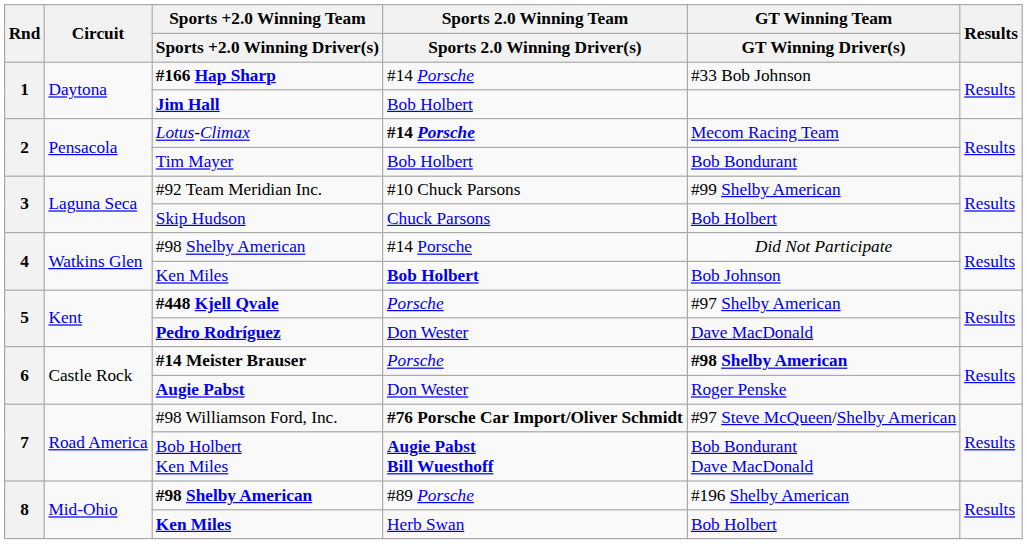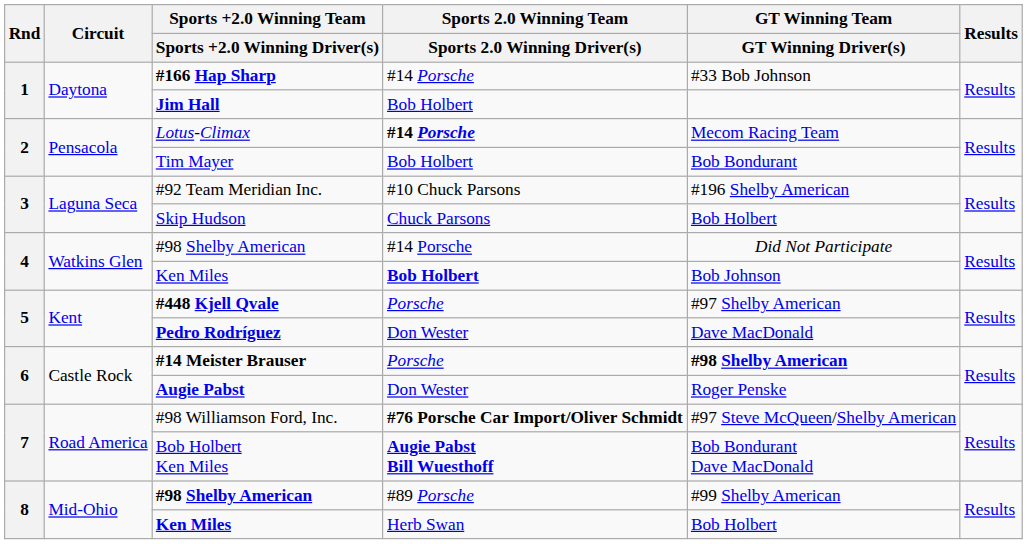(766, 190) #99 Shelby American -> (770, 190) #196 Shelby American
(770, 495) #196 Shelby American -> (766, 495) #99 Shelby American
